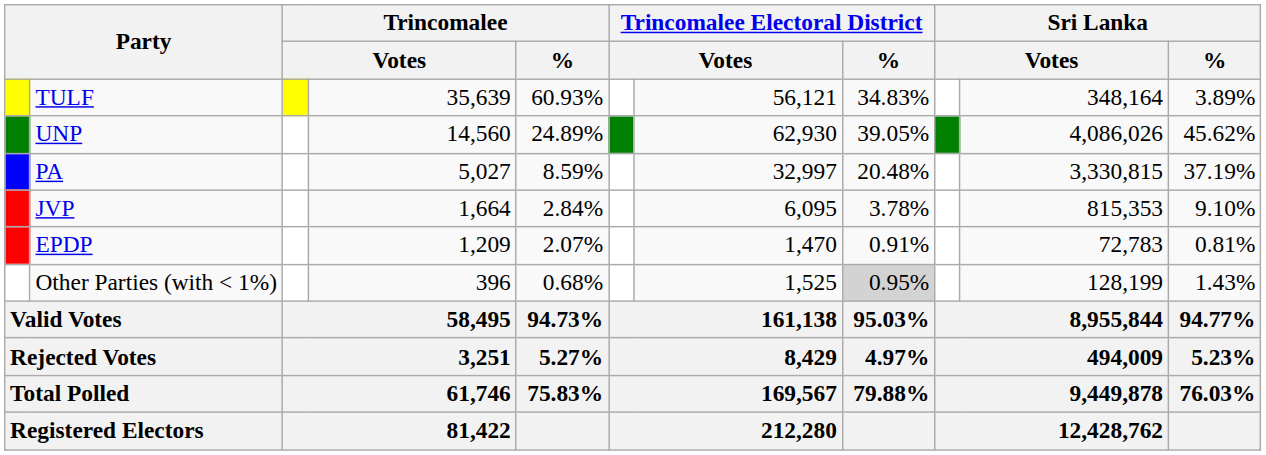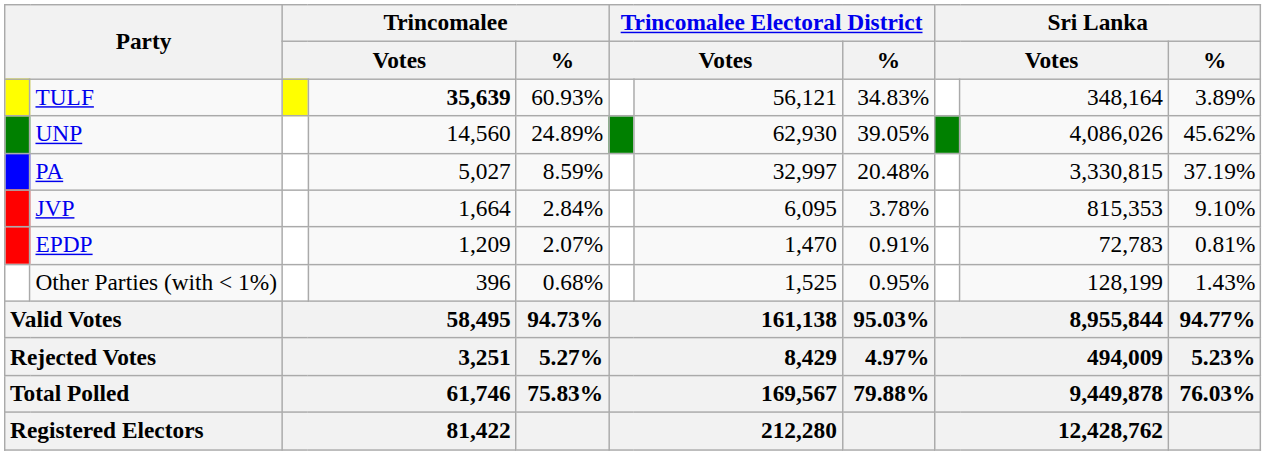(479, 97) normal -> (479, 97) bold
(899, 282) lightgrey background -> (899, 282) no background
